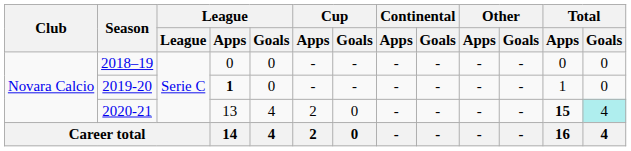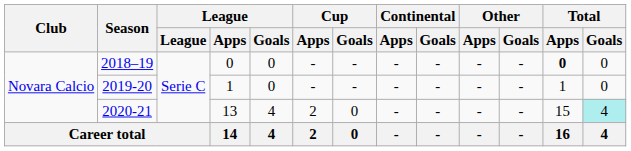(563, 63) normal -> (563, 63) bold
(230, 87) bold -> (230, 87) normal
(563, 110) bold -> (563, 110) normal
